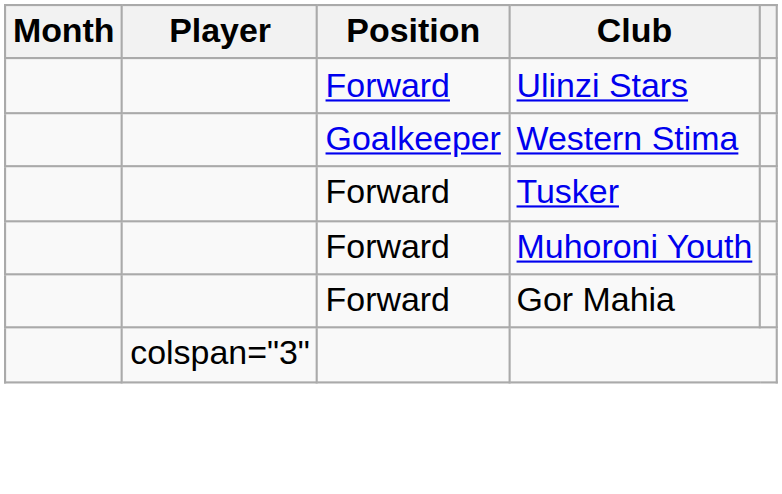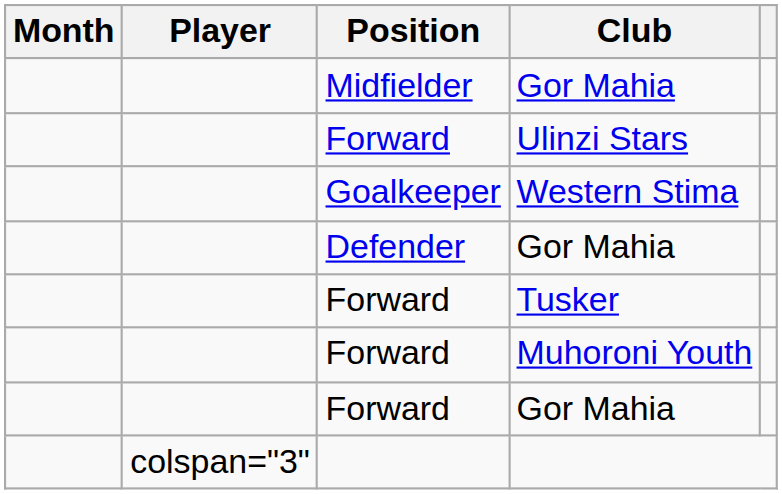+ row: (399, 85)
+ row: (395, 246)
